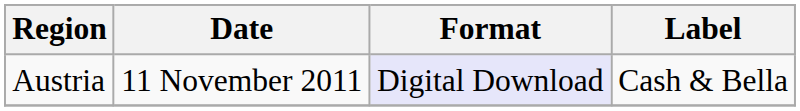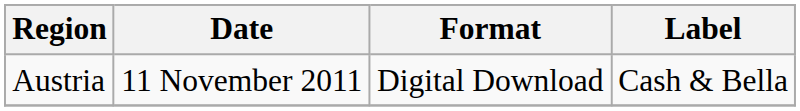(490, 79) lavender background -> (490, 79) no background
